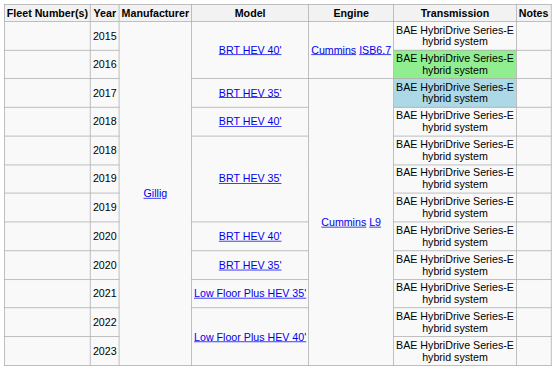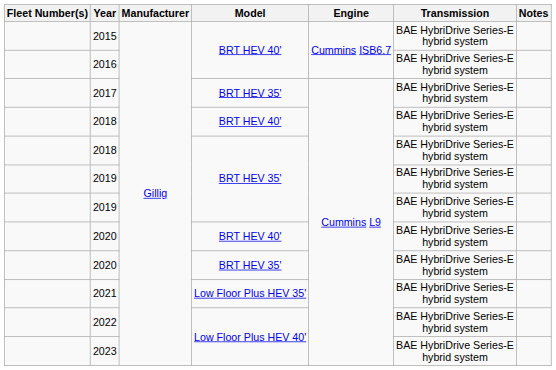(455, 65) lightgreen background -> (455, 65) no background
(455, 93) lightblue background -> (455, 93) no background
